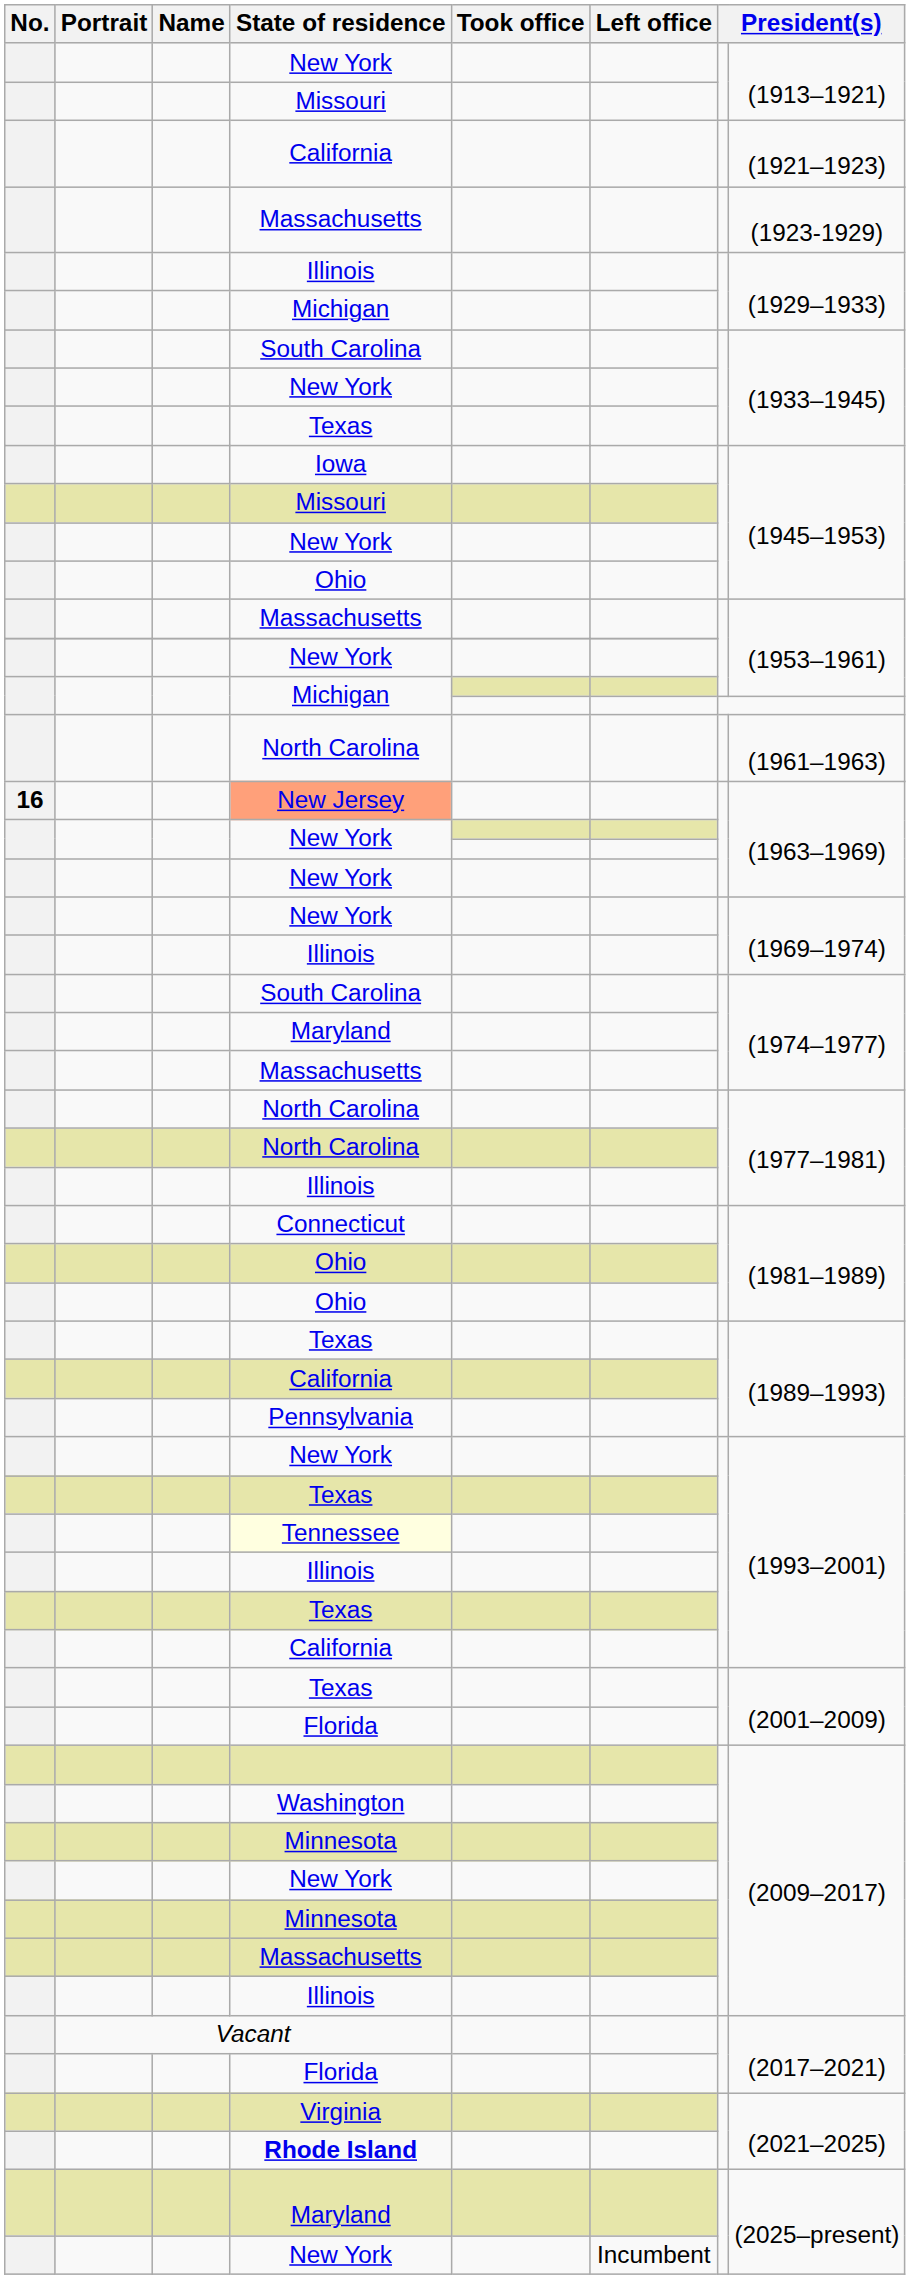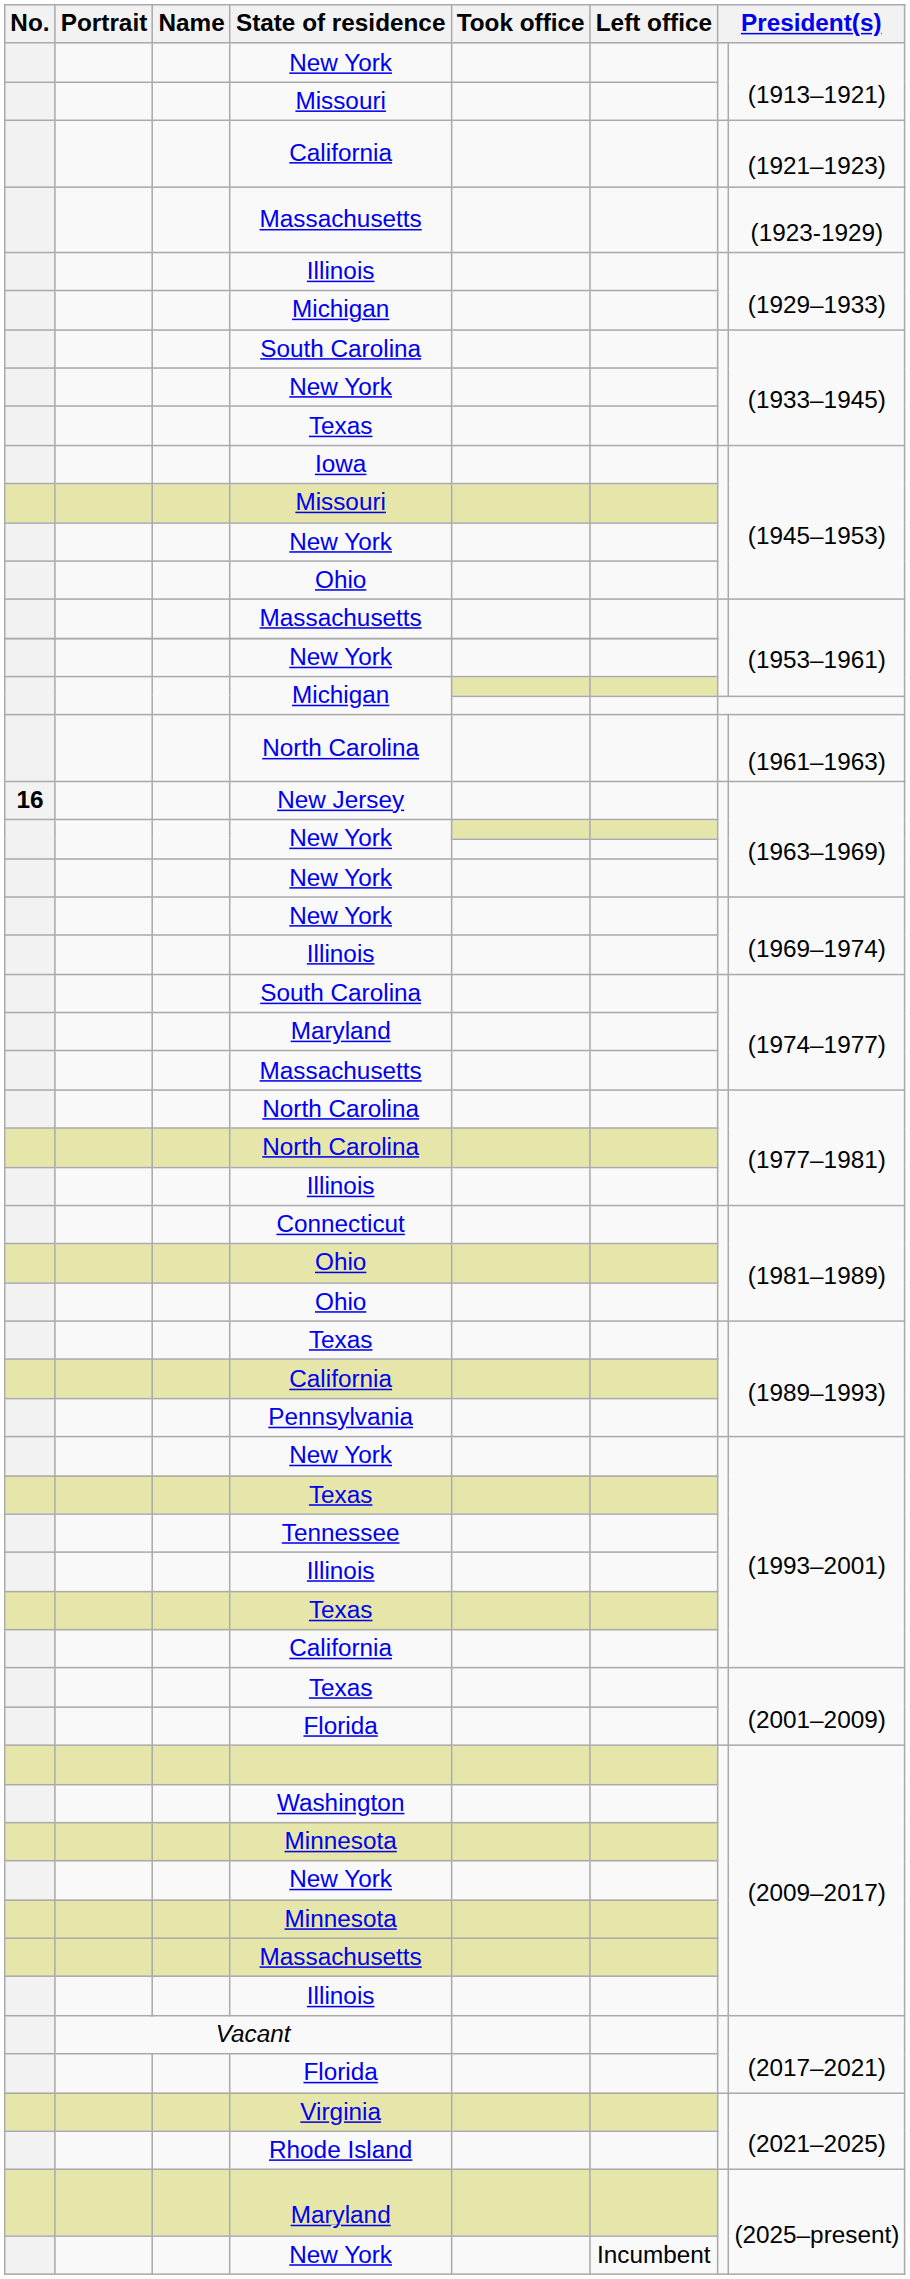(341, 800) lightsalmon background -> (341, 800) no background
(341, 1532) lightyellow background -> (341, 1532) no background
(341, 2150) bold -> (341, 2150) normal
